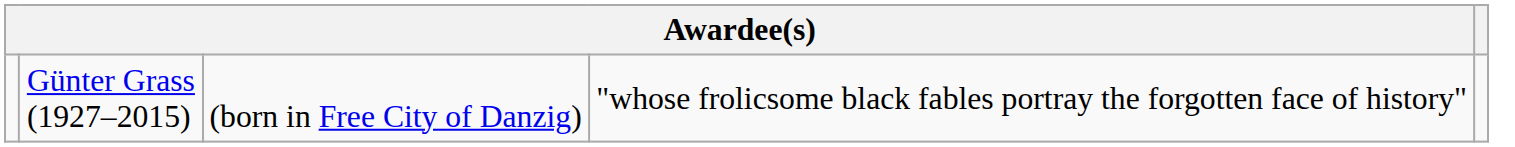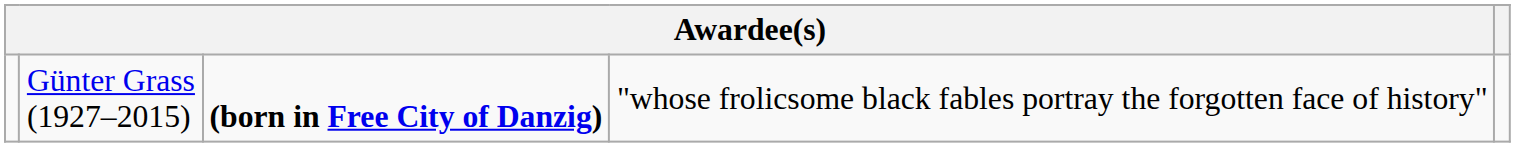(396, 115) normal -> (406, 115) bold
